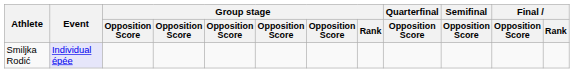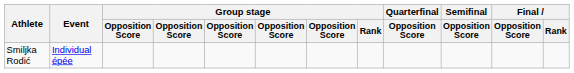(72, 56) lavender background -> (72, 56) no background
